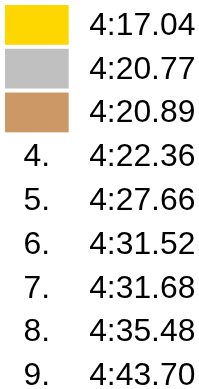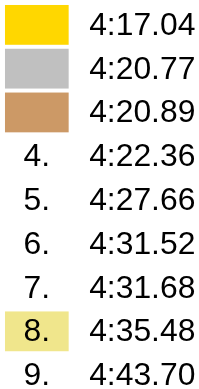(37, 330) no background -> (37, 330) khaki background
